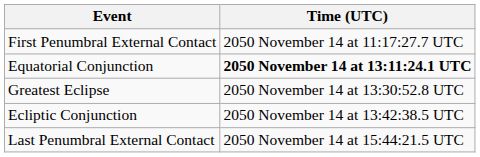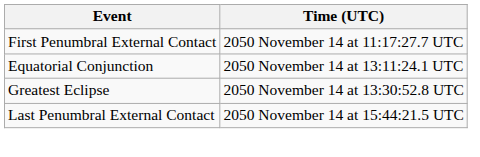(347, 66) bold -> (343, 66) normal
- row: (73, 115)
